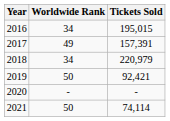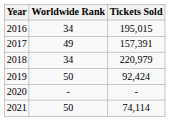(136, 76) 92,421 -> (136, 76) 92,424
